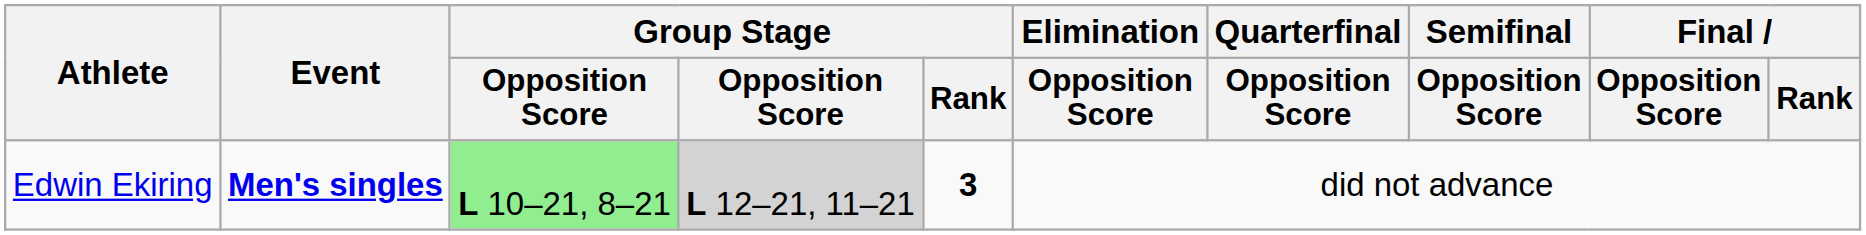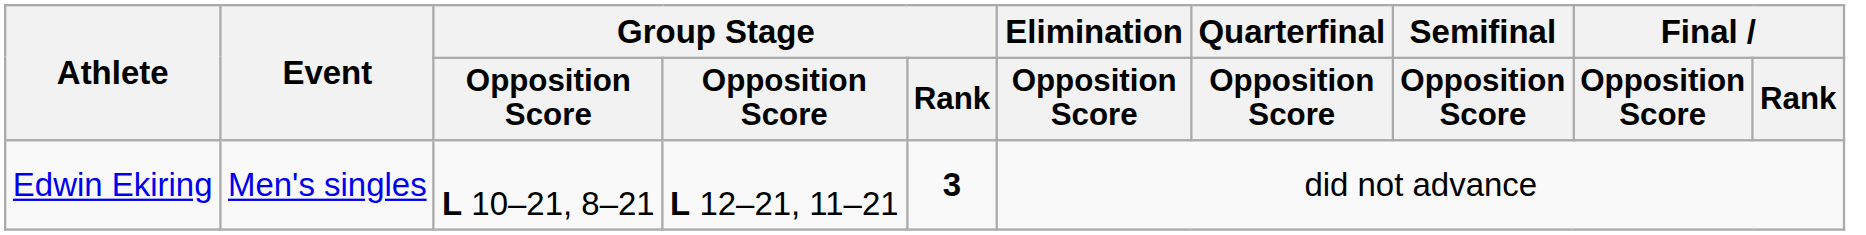(335, 186) bold -> (327, 186) normal
(565, 204) lightgreen background -> (548, 204) no background
(801, 204) lightgrey background -> (784, 204) no background
